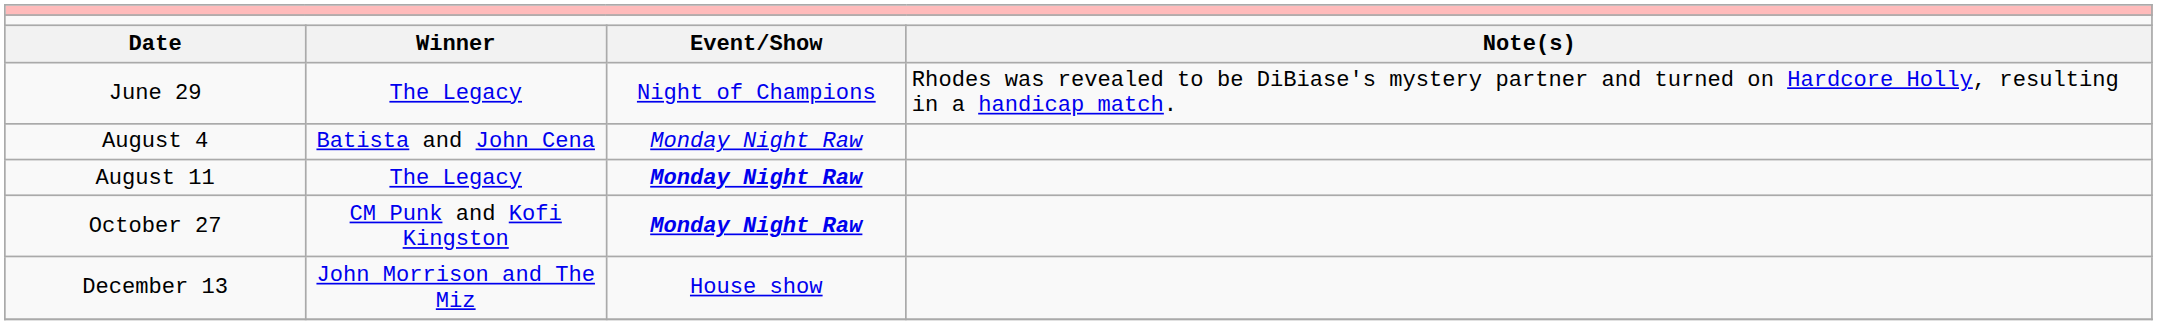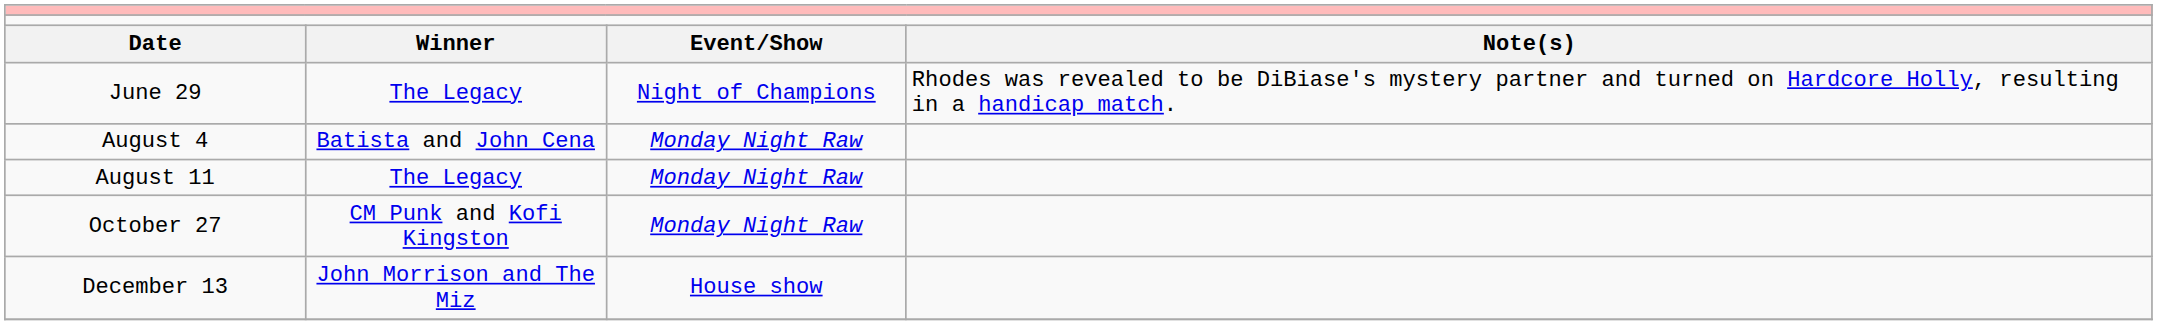(756, 177) bold -> (756, 177) normal
(756, 226) bold -> (756, 226) normal
